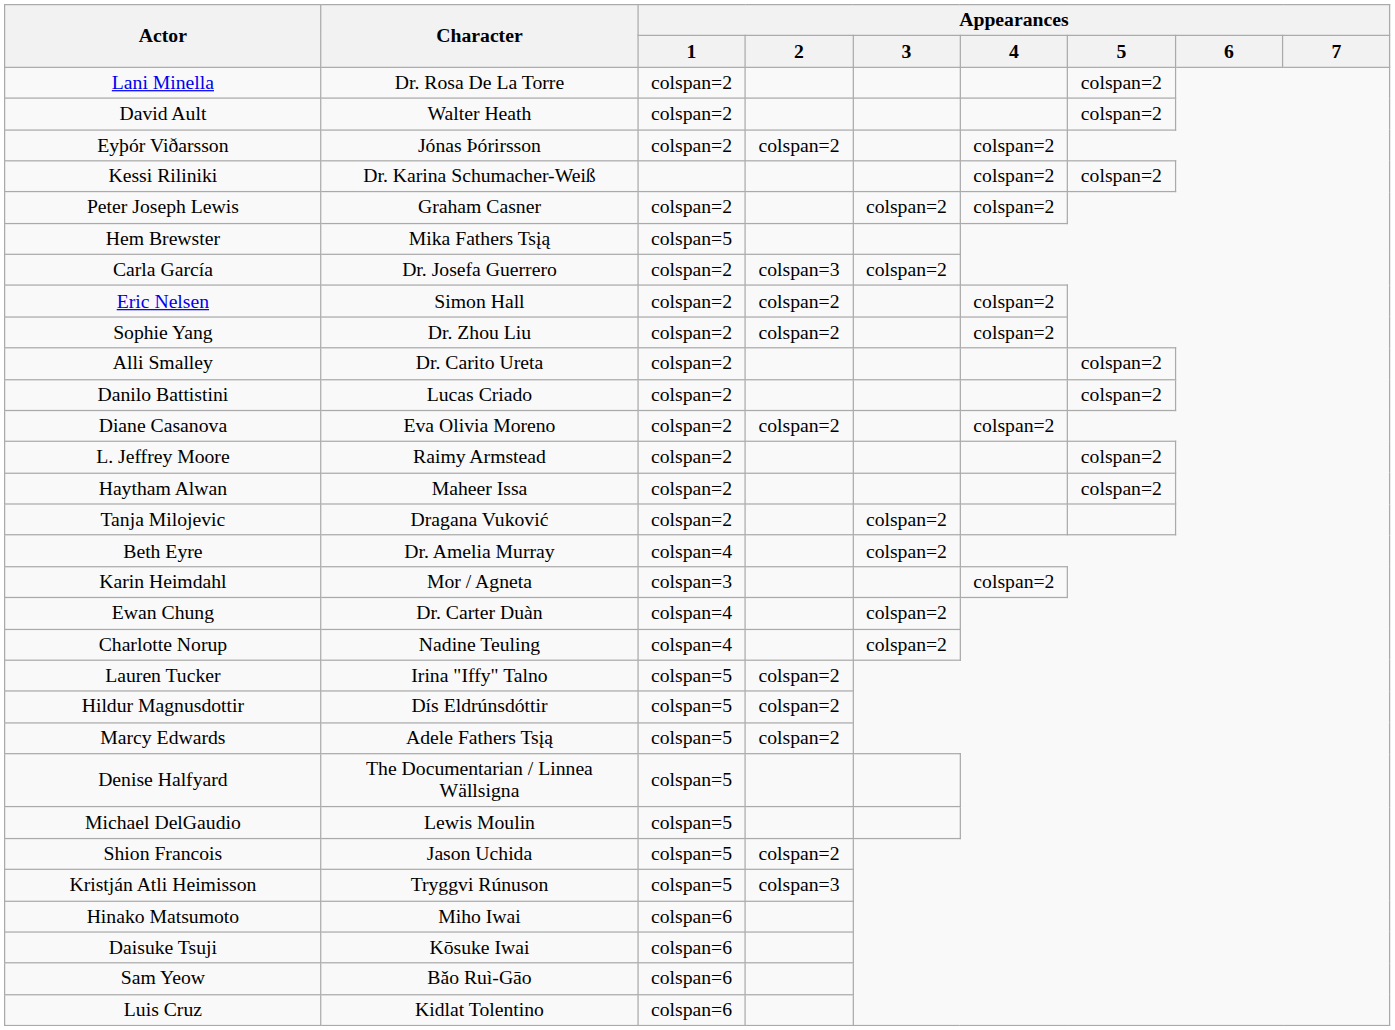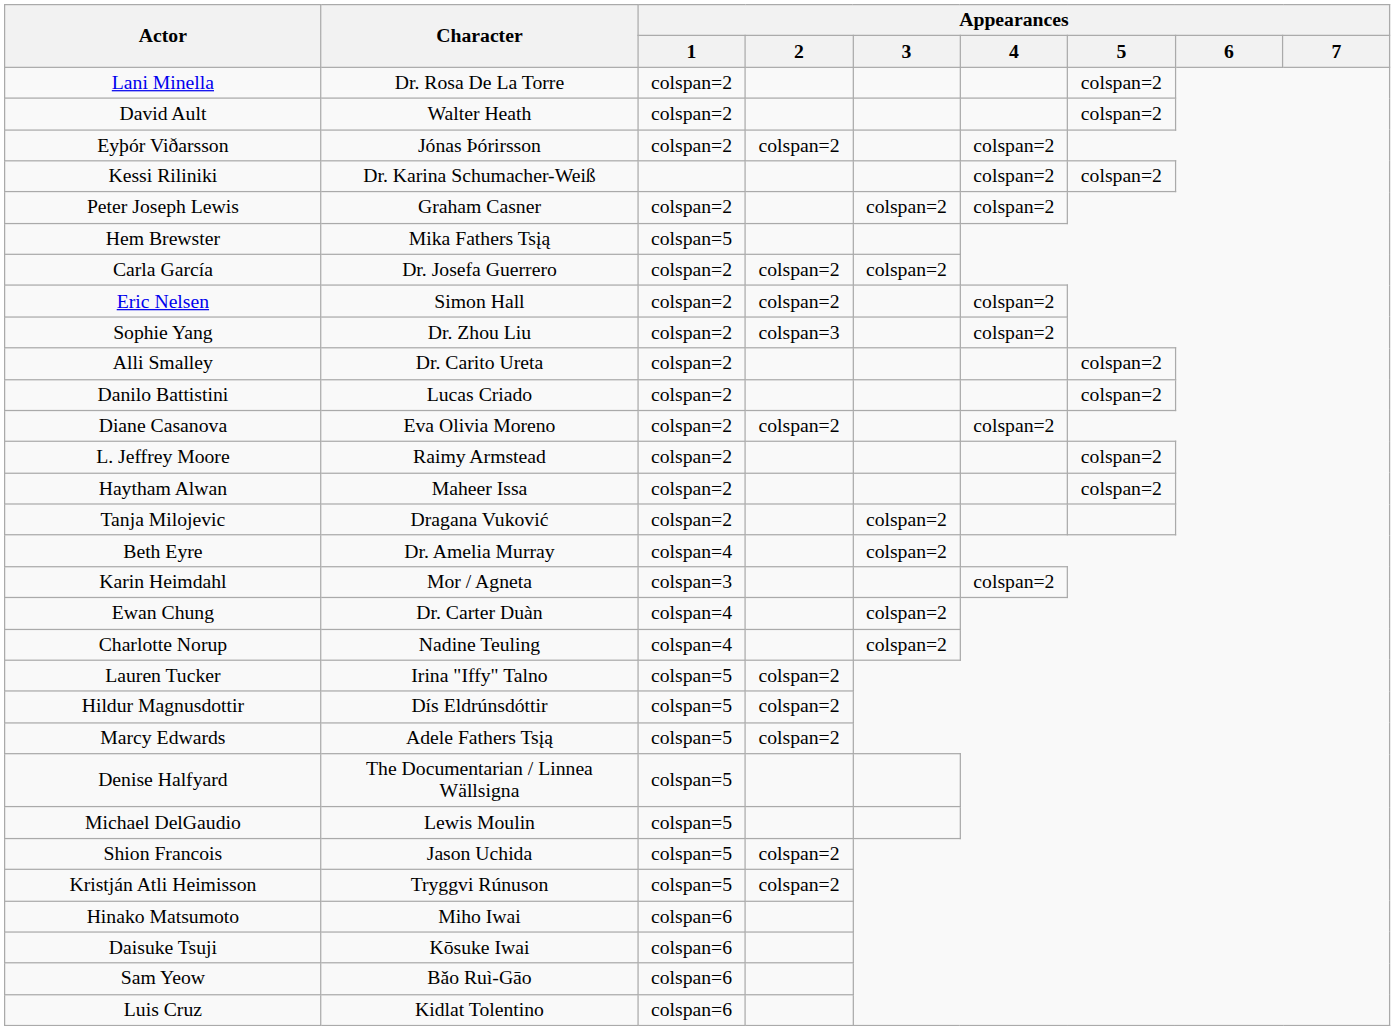(799, 269) colspan=3 -> (799, 269) colspan=2
(799, 332) colspan=2 -> (799, 332) colspan=3
(799, 884) colspan=3 -> (799, 884) colspan=2
